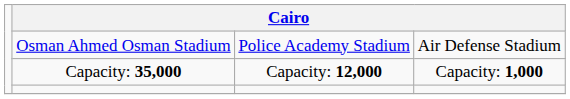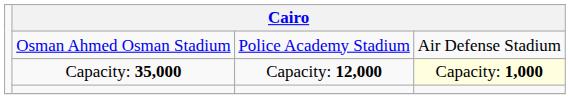(489, 71) no background -> (489, 71) lightyellow background
